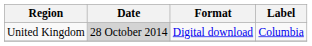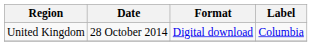(129, 31) lightgrey background -> (129, 31) no background
